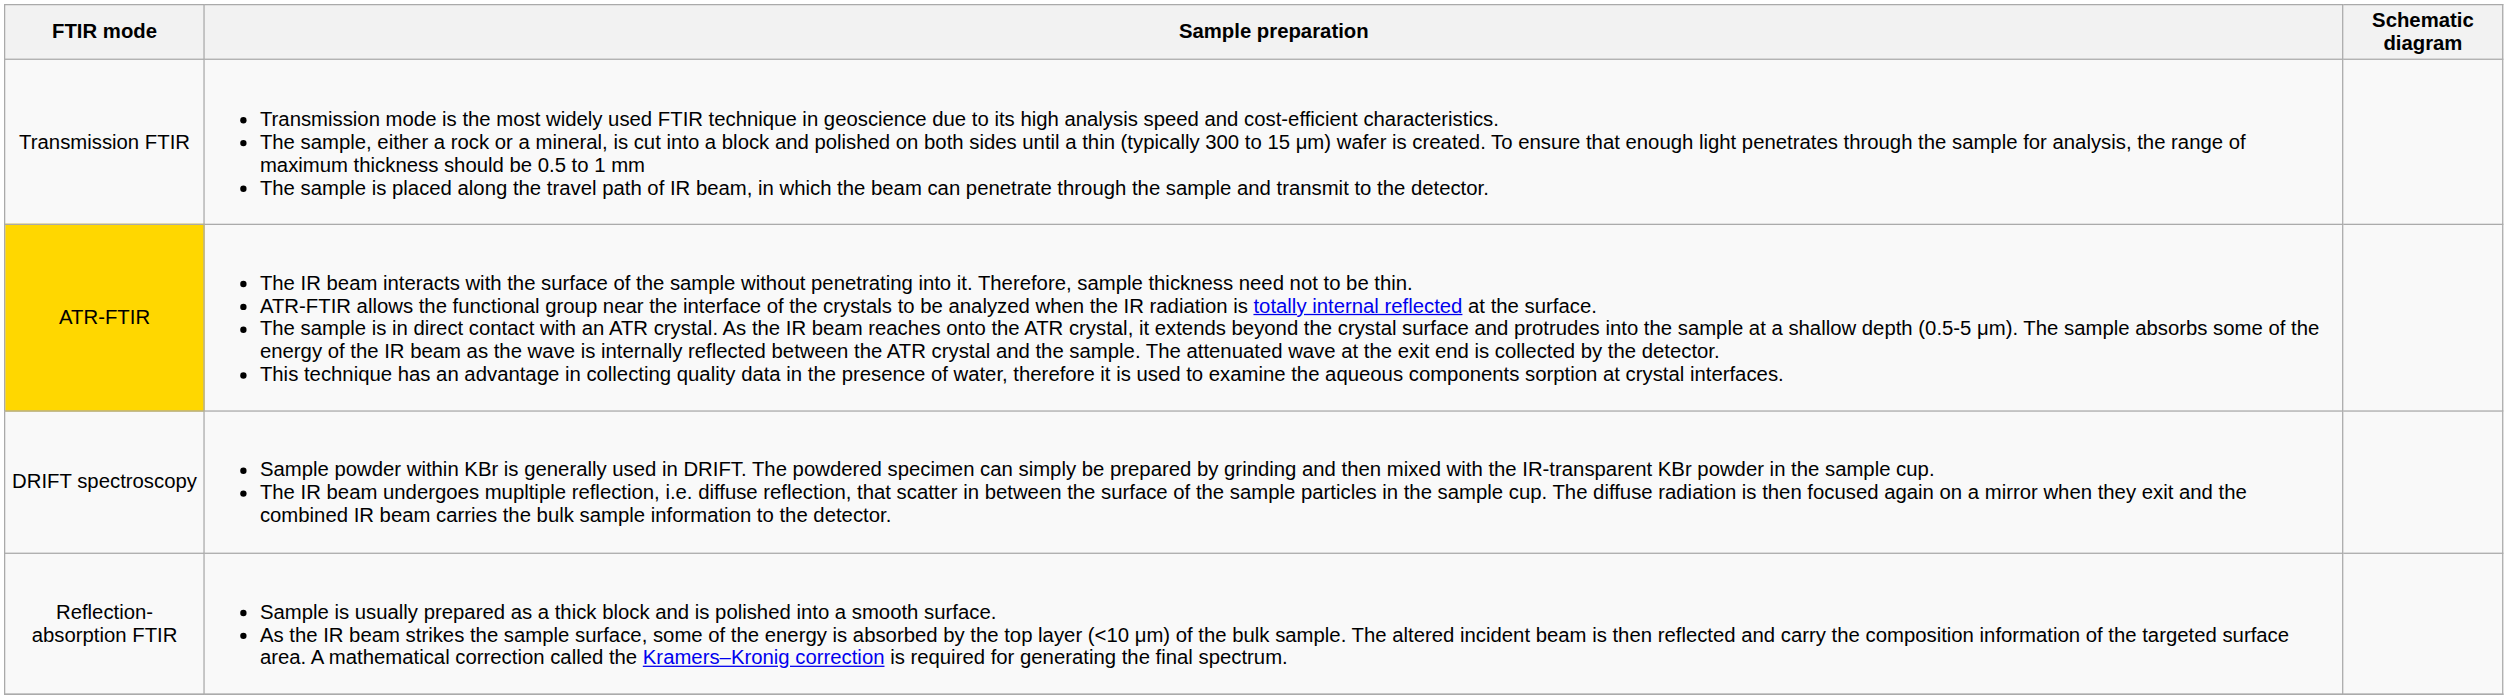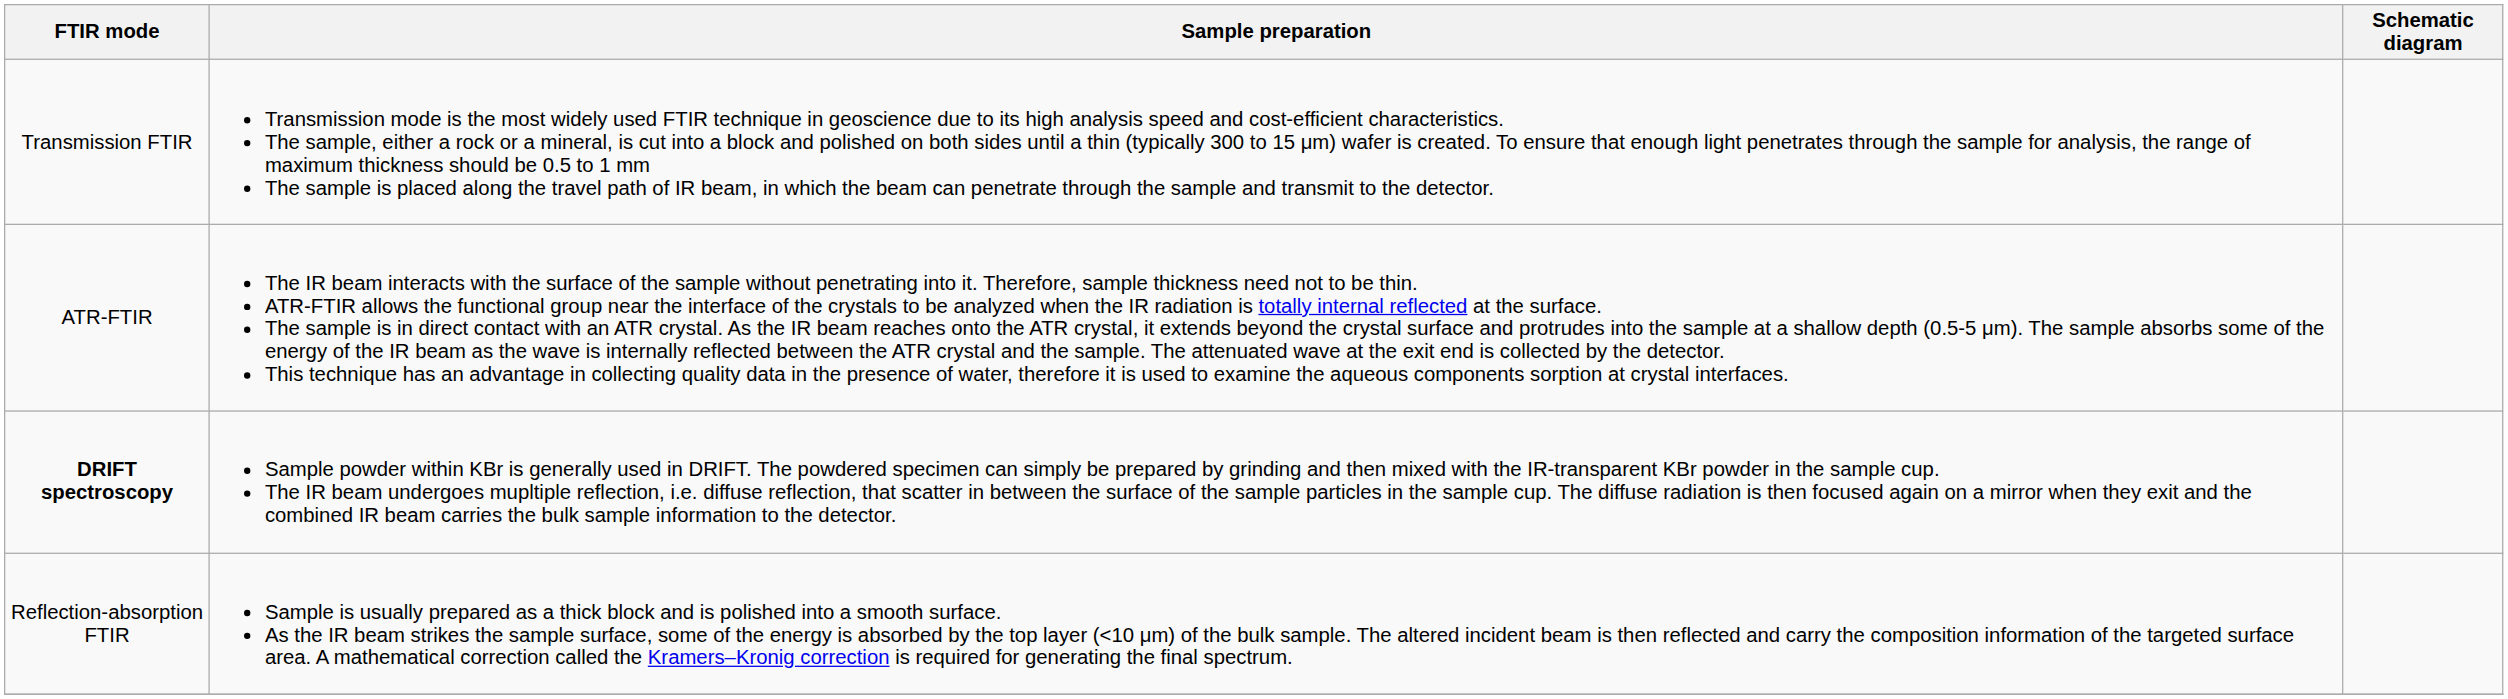(105, 317) gold background -> (107, 317) no background
(105, 481) normal -> (107, 481) bold
